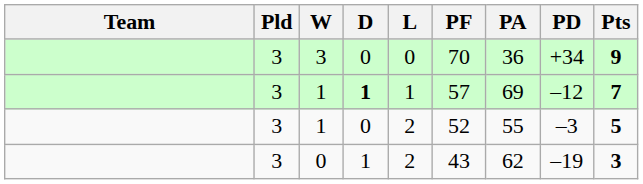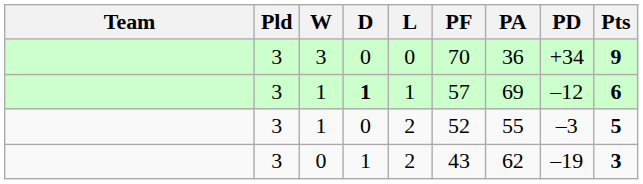(616, 91) 7 -> (616, 91) 6
